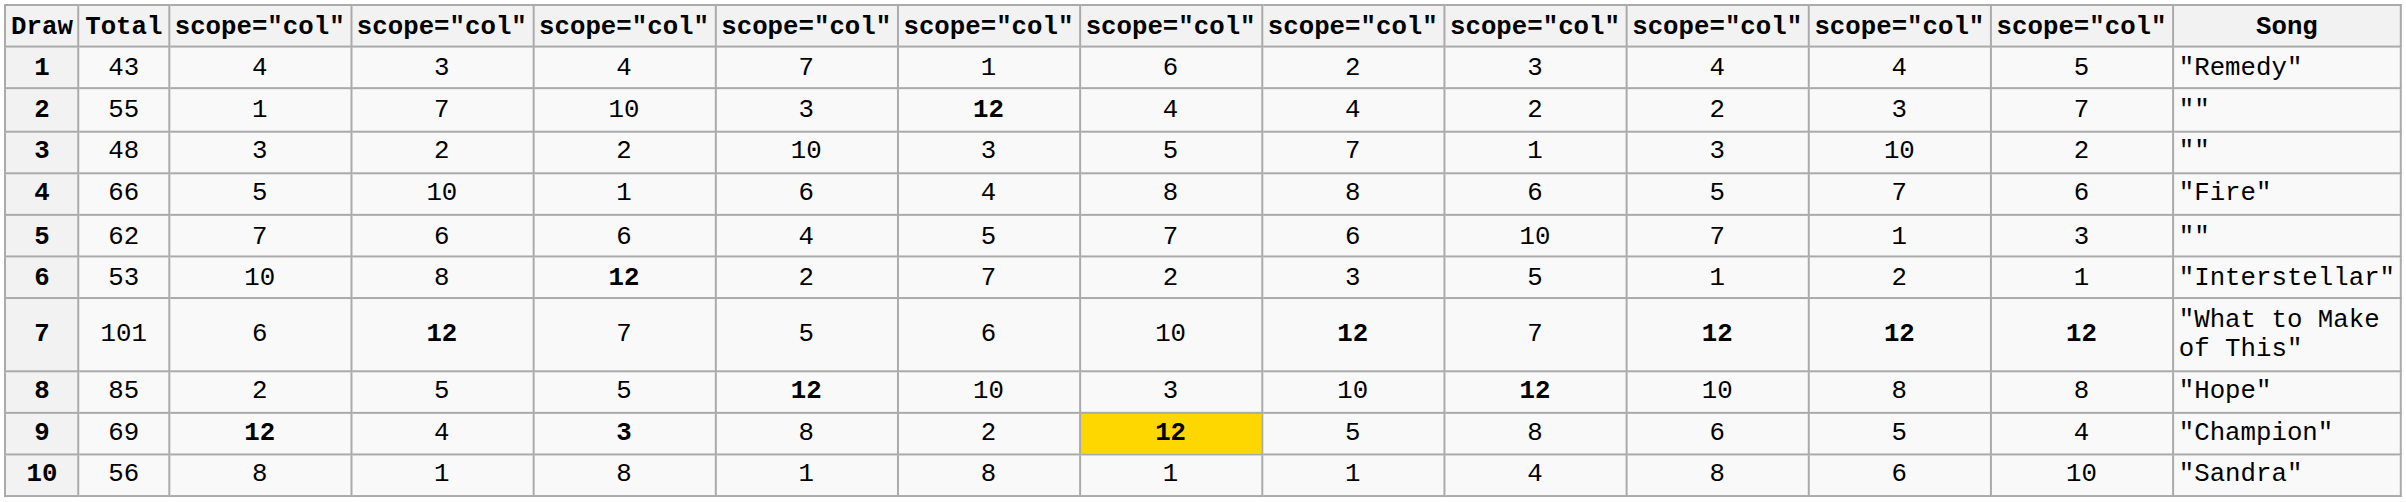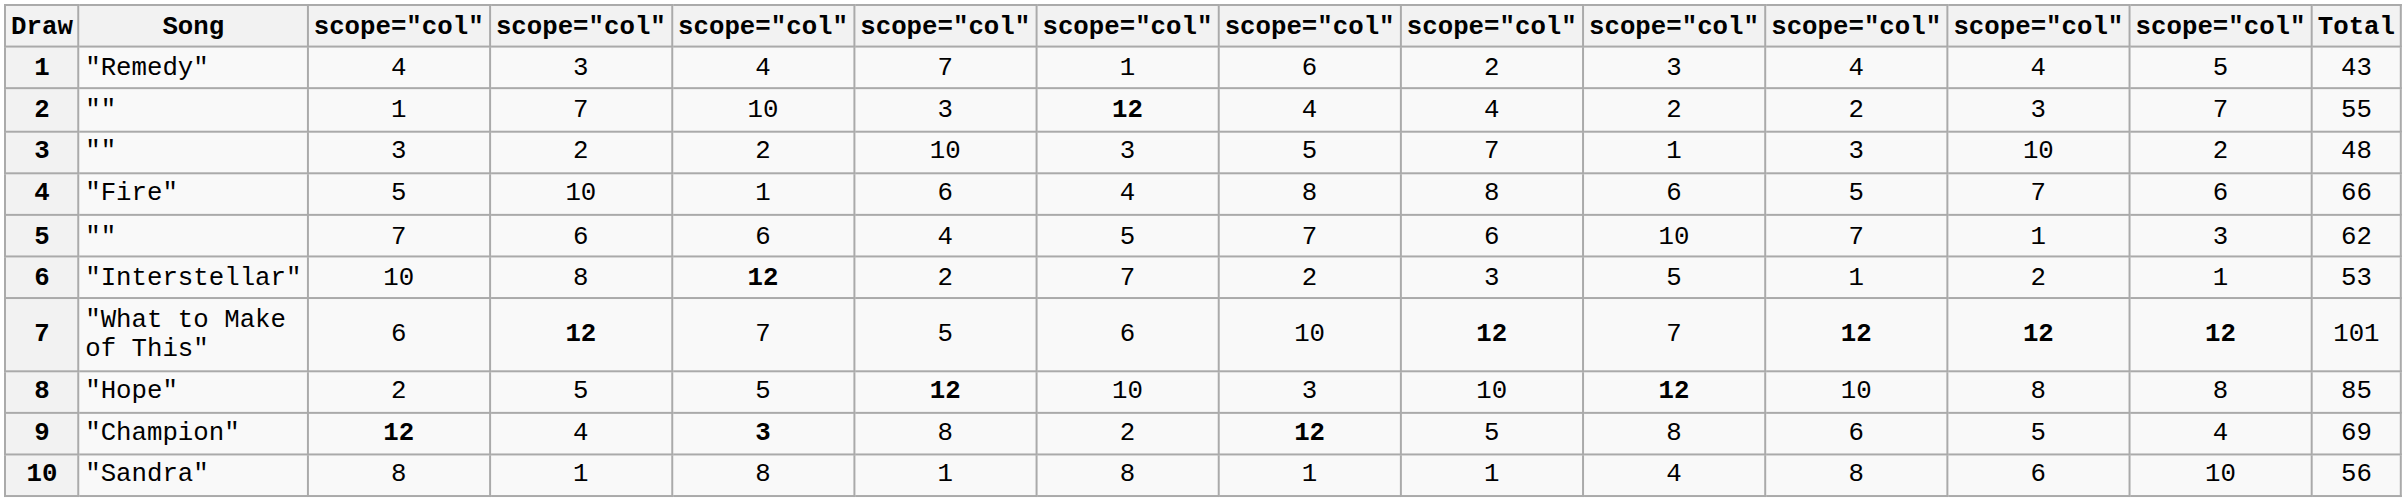columns swapped: (2287, 26) <-> (124, 26)
(1171, 433) gold background -> (1310, 433) no background
